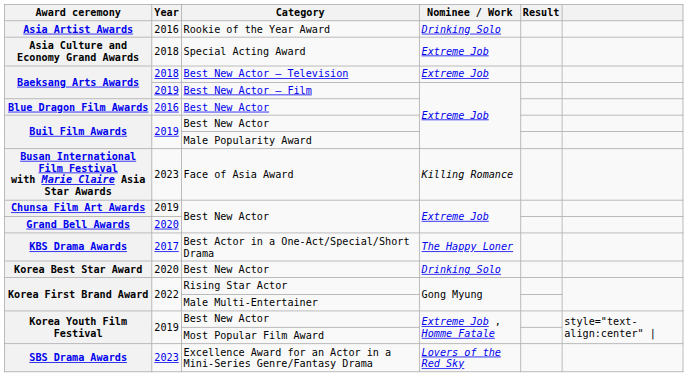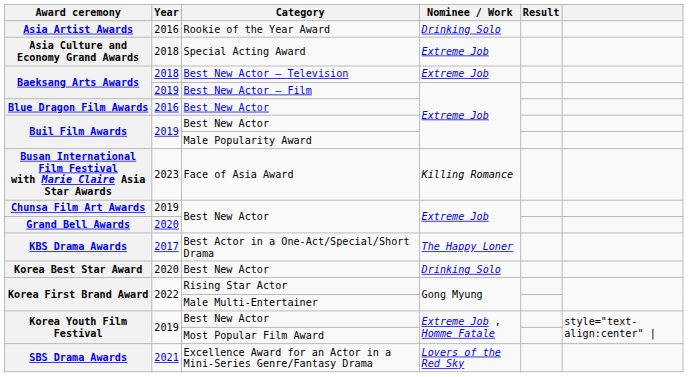(167, 358) 2023 -> (167, 358) 2021
